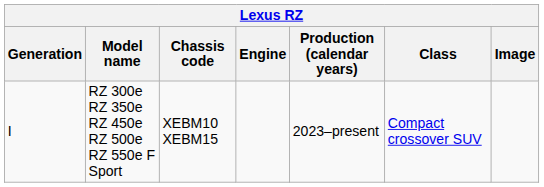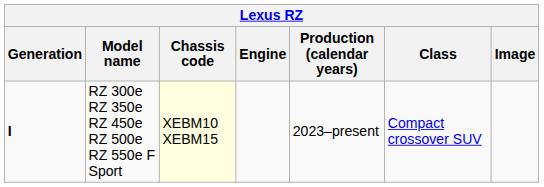(10, 131) normal -> (10, 131) bold
(190, 131) no background -> (190, 131) lightyellow background
